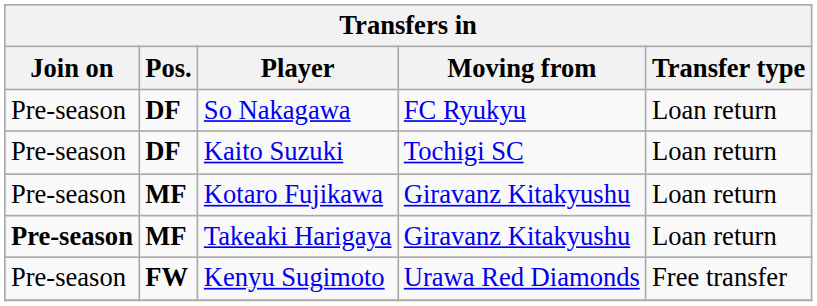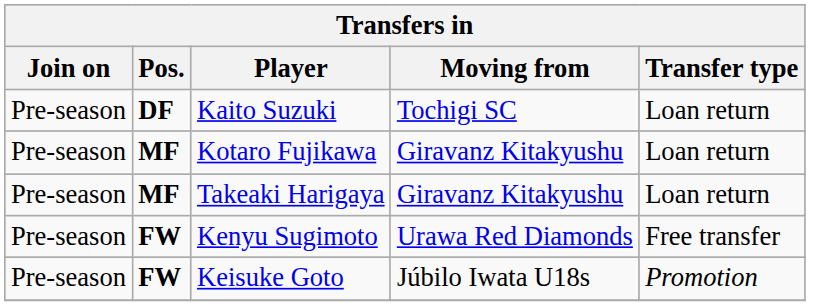- row: (277, 109)
(72, 236) bold -> (68, 194) normal
+ row: (270, 278)
